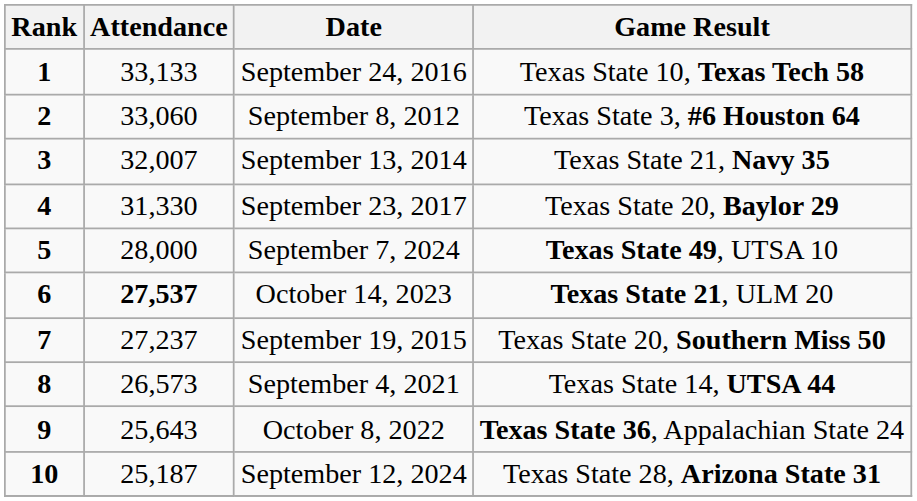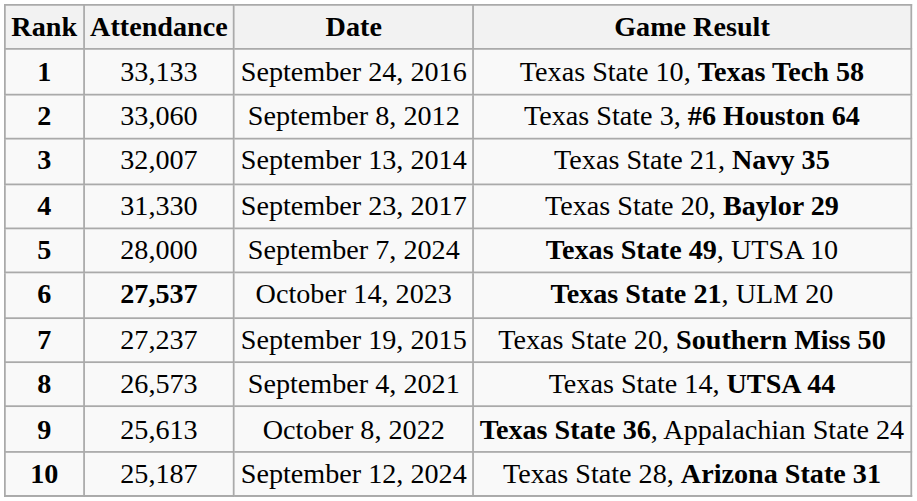(159, 428) 25,643 -> (159, 428) 25,613
